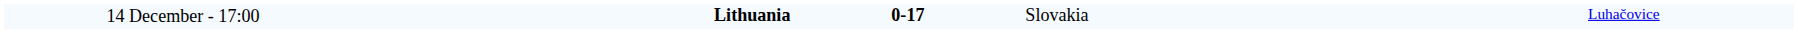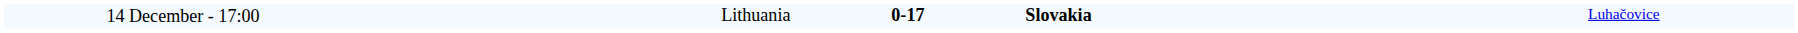(752, 15) bold -> (756, 15) normal
(1057, 15) normal -> (1059, 15) bold
